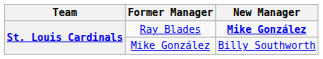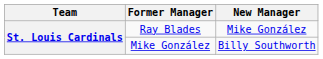(267, 29) bold -> (267, 29) normal
